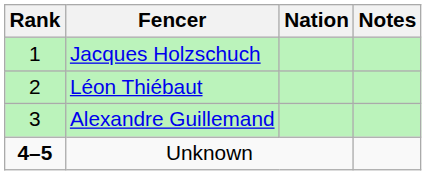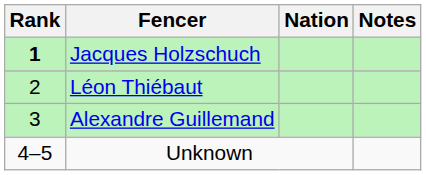(35, 53) normal -> (35, 53) bold
(35, 152) bold -> (35, 152) normal
